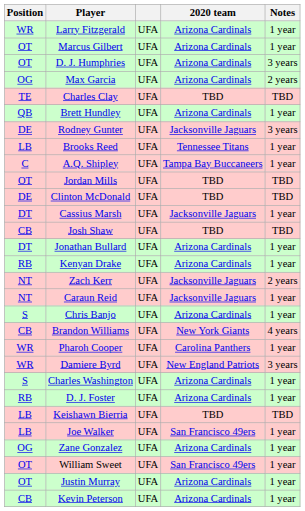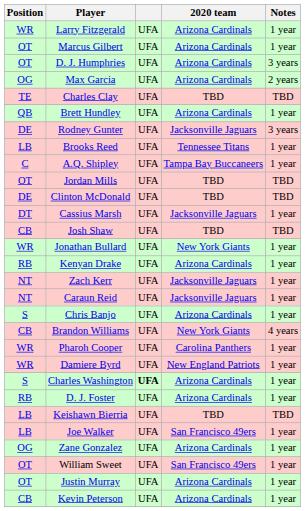(25, 247) DT -> (25, 247) WR
(213, 247) Arizona Cardinals -> (213, 247) New York Giants
(282, 280) 2 years -> (283, 280) 1 year
(282, 364) 3 years -> (283, 364) 1 year
(148, 381) normal -> (148, 381) bold
